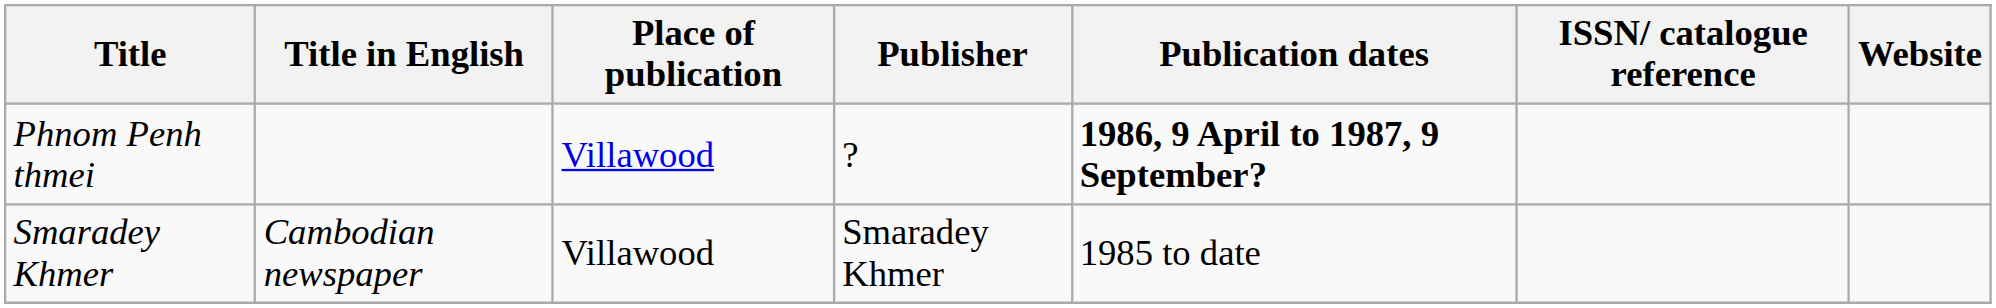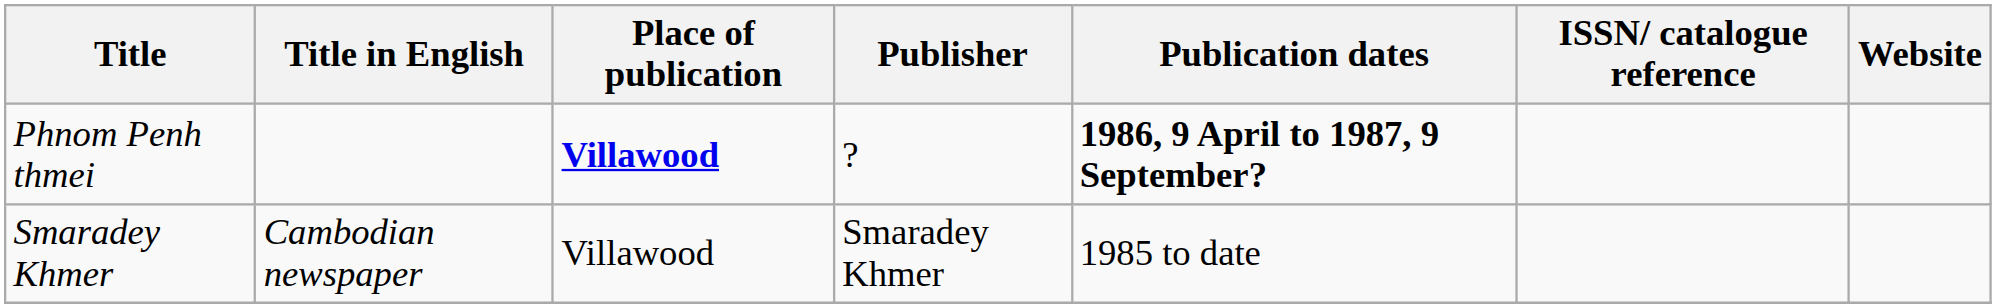(638, 153) normal -> (640, 153) bold
